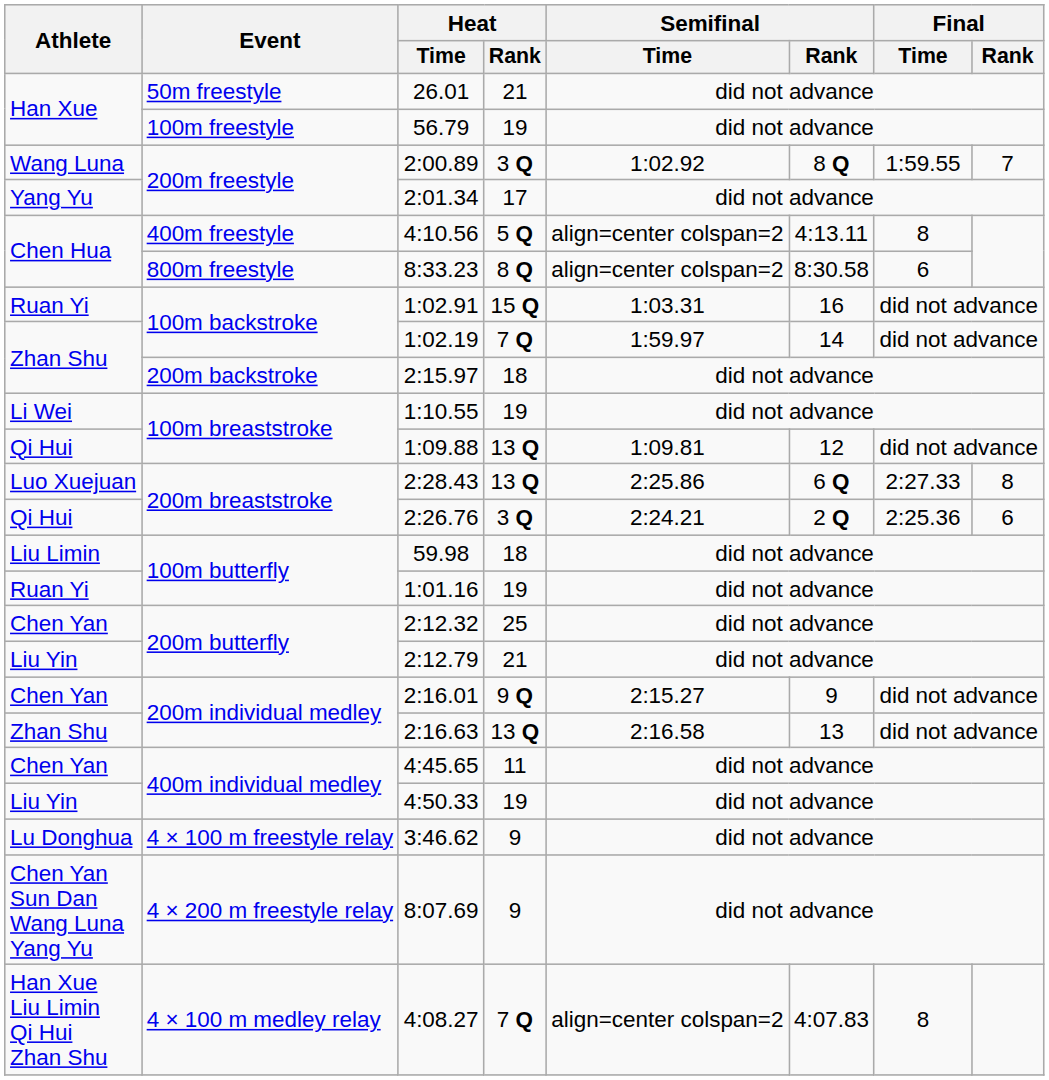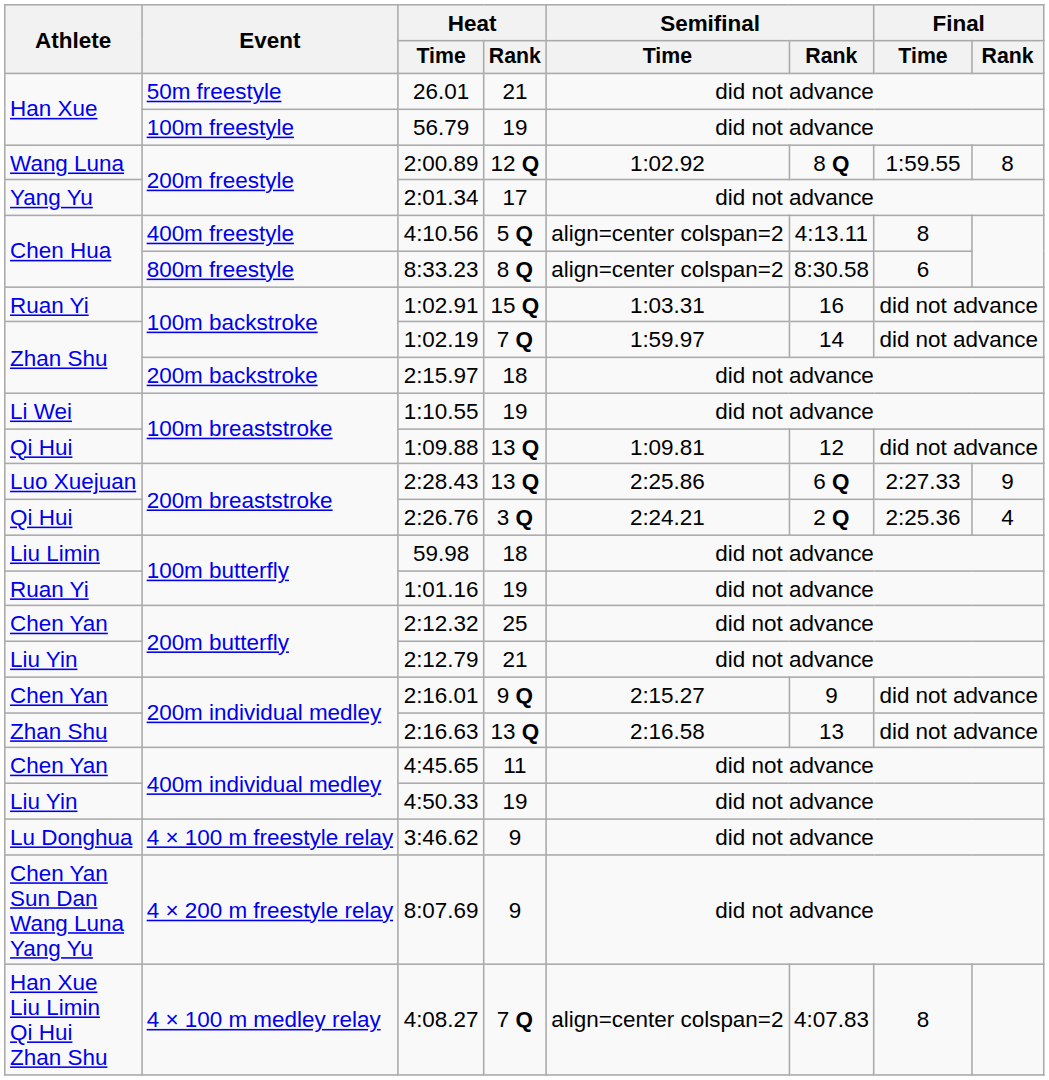(515, 163) 3 Q -> (515, 163) 12 Q
(1008, 163) 7 -> (1008, 163) 8
(1008, 482) 8 -> (1008, 482) 9
(1008, 518) 6 -> (1008, 518) 4
